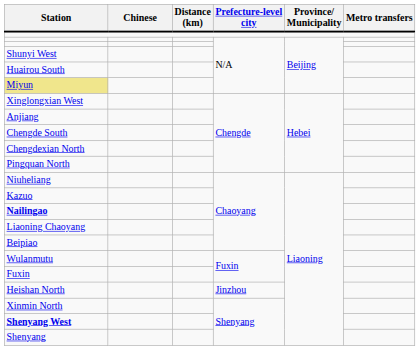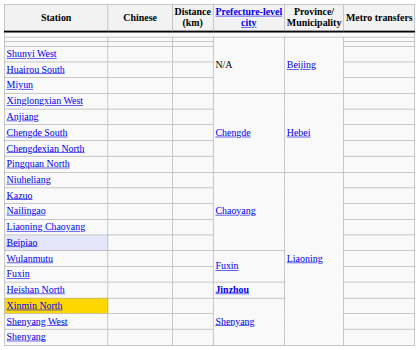(20, 85) khaki background -> (20, 85) no background
(27, 211) bold -> (26, 211) normal
(22, 243) no background -> (22, 243) lavender background
(231, 290) normal -> (232, 290) bold
(35, 305) no background -> (35, 305) gold background
(39, 321) bold -> (37, 321) normal
